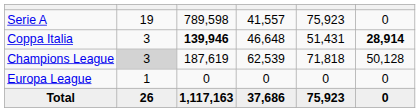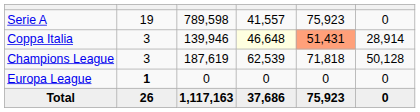(206, 39) bold -> (206, 39) normal
(266, 39) no background -> (266, 39) lightyellow background
(326, 39) no background -> (326, 39) lightsalmon background
(385, 39) bold -> (385, 39) normal
(147, 59) lightgrey background -> (147, 59) no background
(147, 78) normal -> (147, 78) bold
